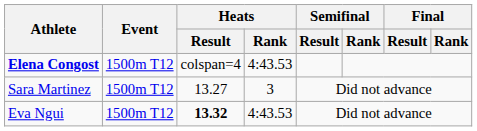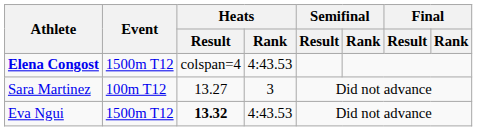(140, 89) 1500m T12 -> (136, 89) 100m T12
